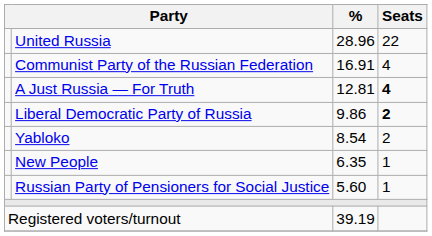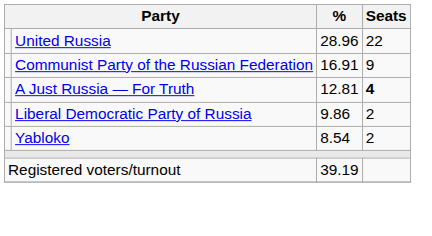(386, 65) 4 -> (370, 65) 9
(386, 114) bold -> (370, 114) normal
- row: (57, 162)
- row: (172, 187)
